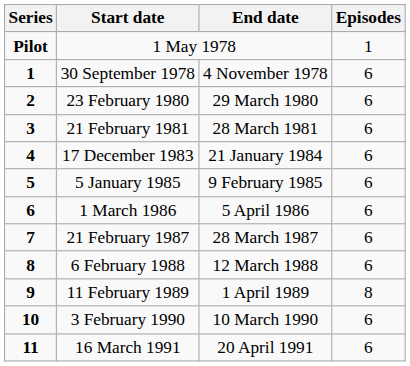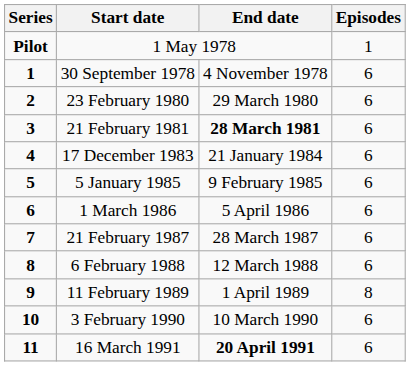(265, 127) normal -> (265, 127) bold
(265, 347) normal -> (265, 347) bold
